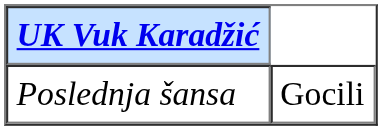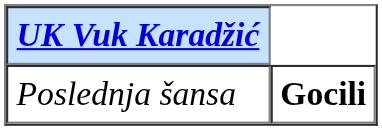(322, 93) normal -> (323, 93) bold
